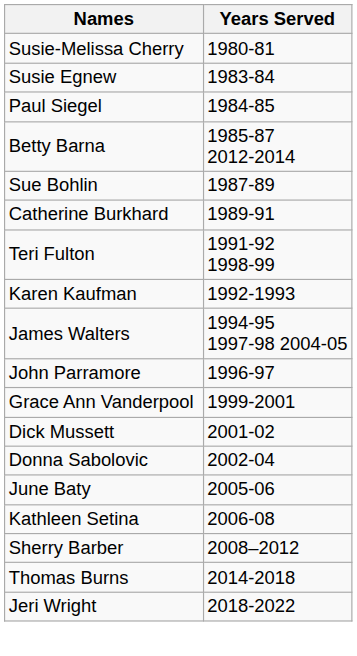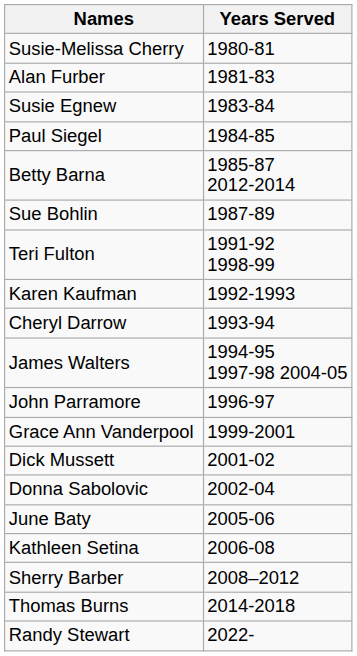+ row: (57, 77)
- row: (89, 214)
+ row: (68, 323)
- row: (60, 606)
+ row: (69, 635)
